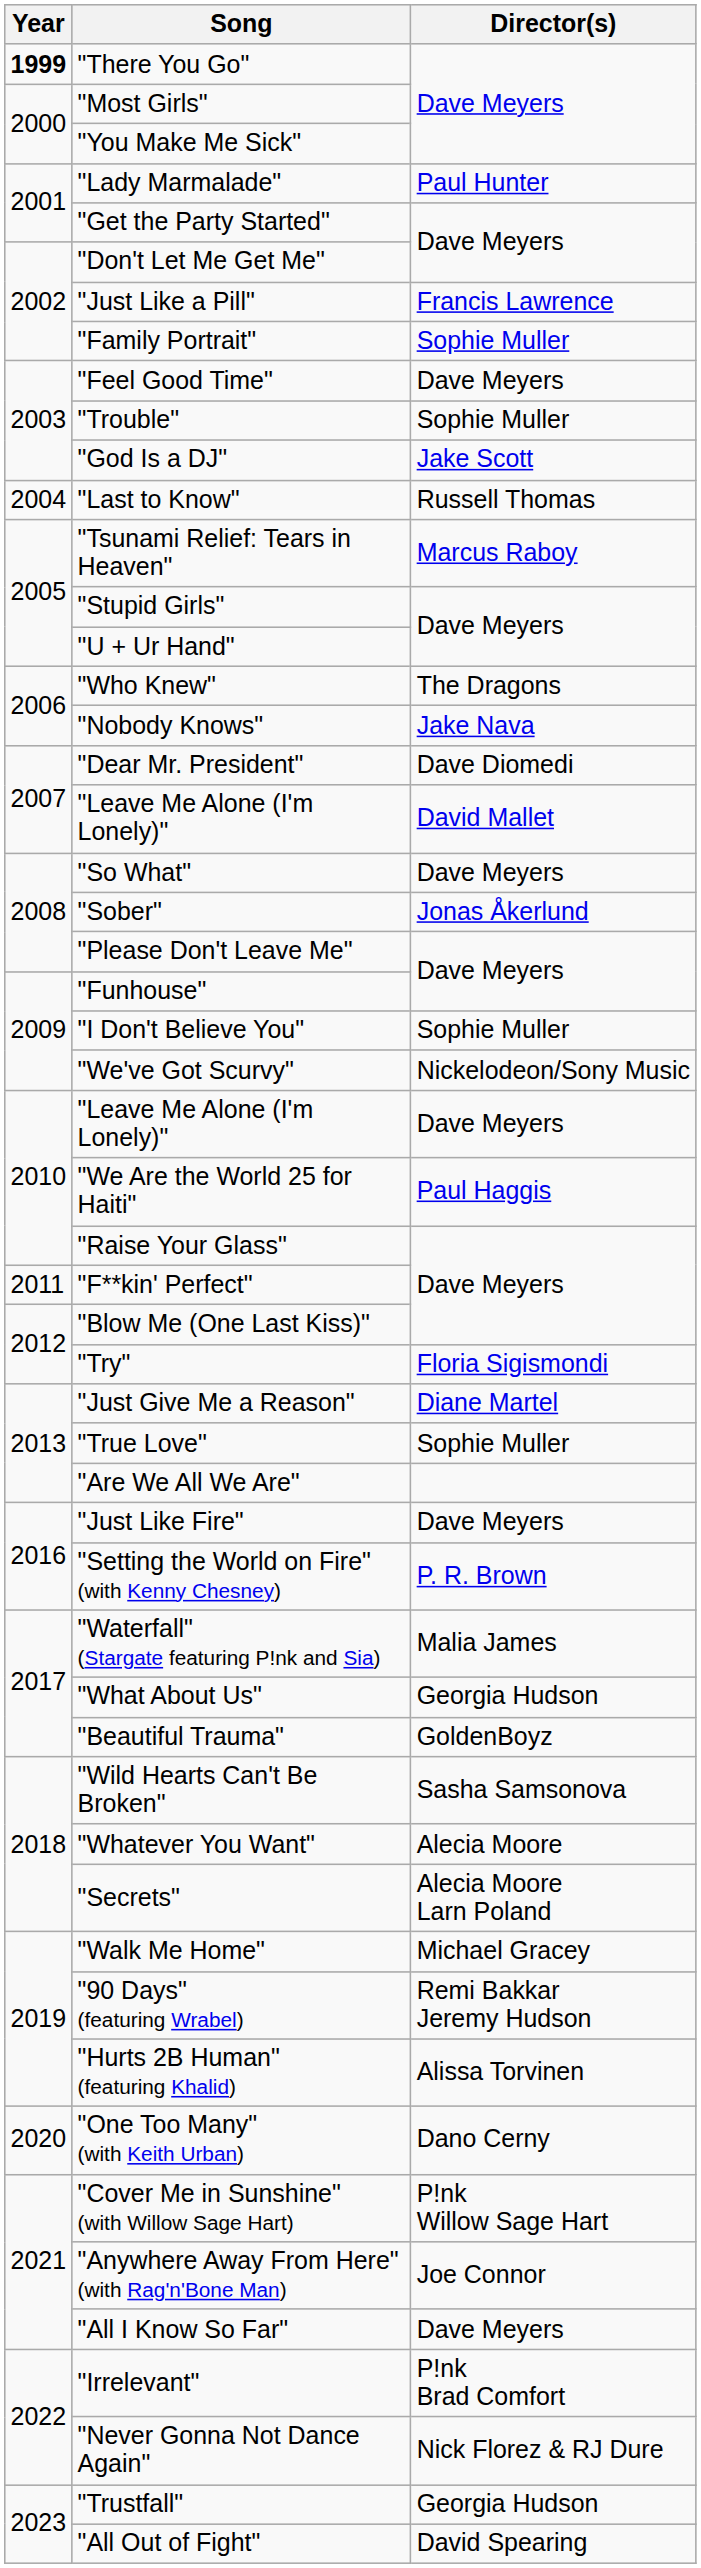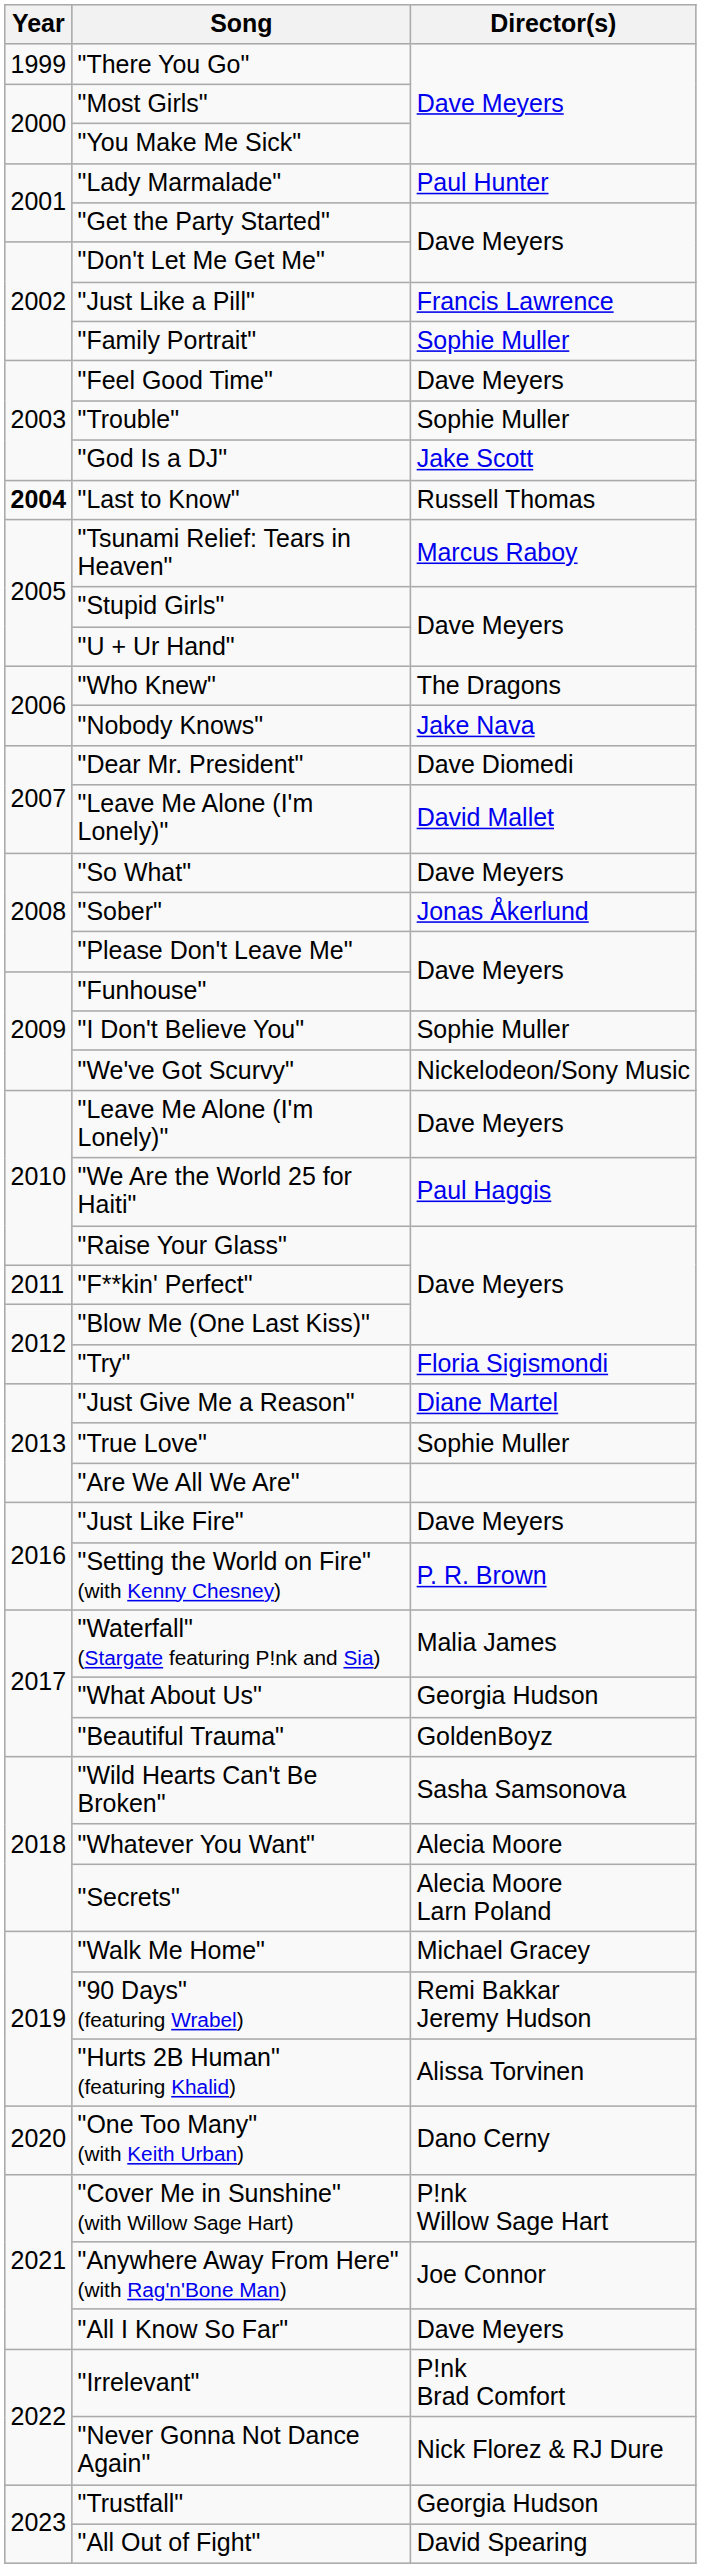(38, 63) bold -> (38, 63) normal
(38, 499) normal -> (38, 499) bold
